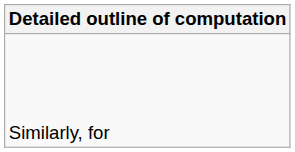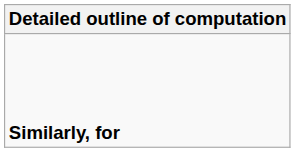(59, 132) normal -> (64, 132) bold
